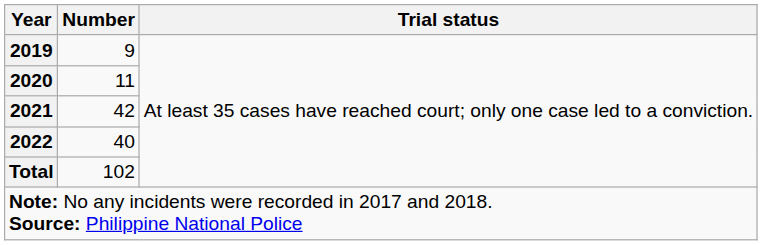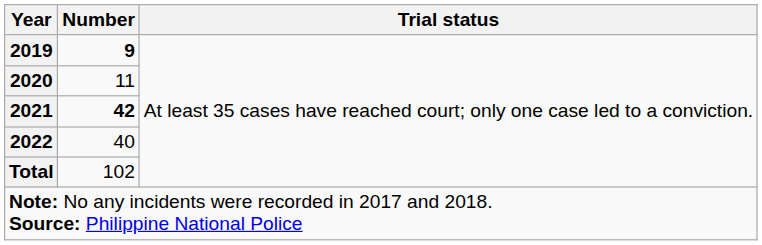(130, 50) normal -> (130, 50) bold
(124, 111) normal -> (124, 111) bold
